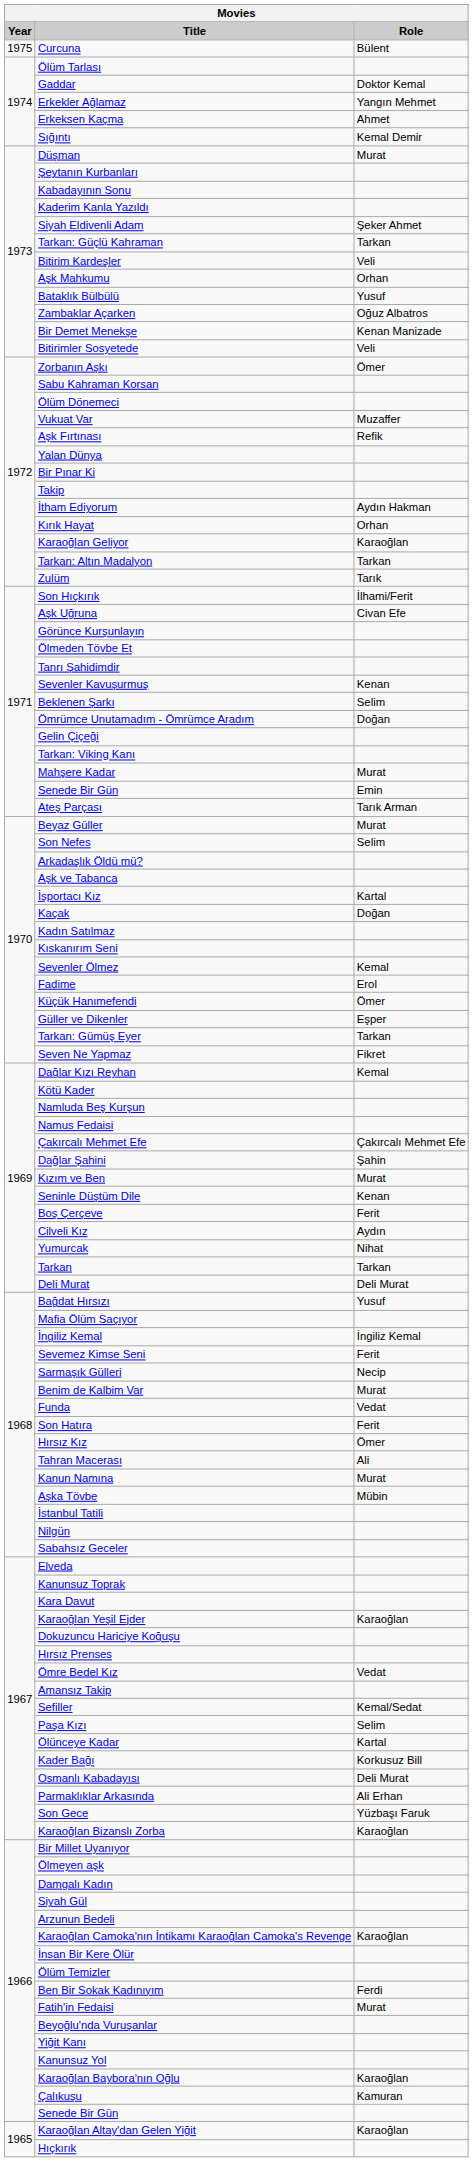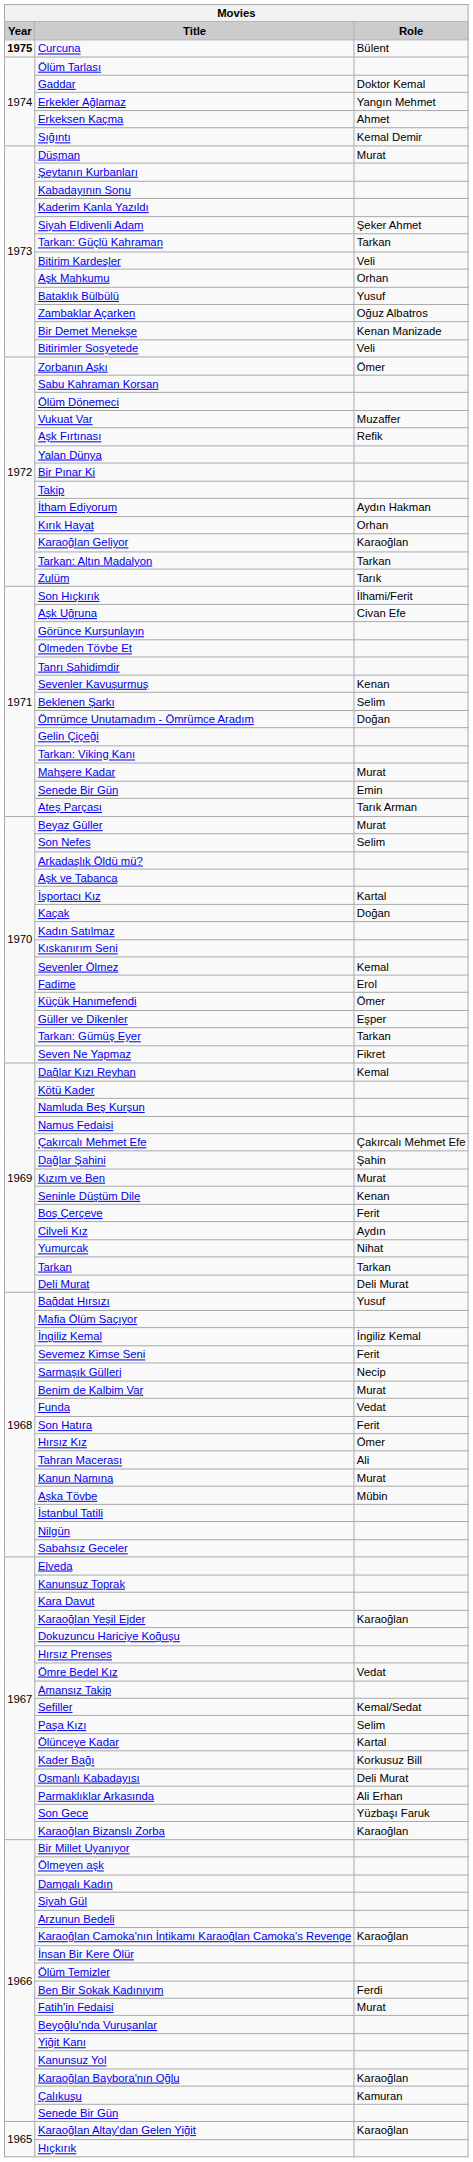(20, 49) normal -> (20, 49) bold
